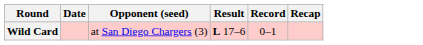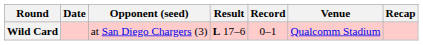+ column: (335, 13)
